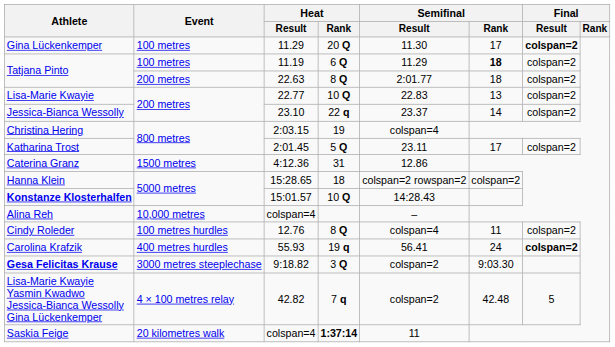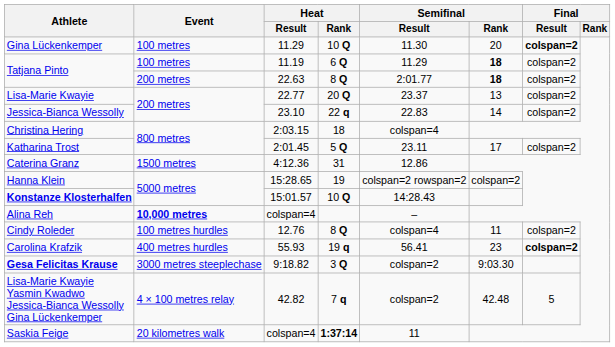(339, 46) 20 Q -> (339, 46) 10 Q
(496, 46) 17 -> (496, 46) 20
(496, 80) normal -> (496, 80) bold
(339, 96) 10 Q -> (339, 96) 20 Q
(414, 96) 22.83 -> (414, 96) 23.37
(414, 113) 23.37 -> (414, 113) 22.83
(339, 130) 19 -> (339, 130) 18
(339, 181) 18 -> (339, 181) 19
(171, 214) normal -> (172, 214) bold
(496, 248) 24 -> (496, 248) 23
